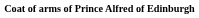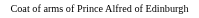(99, 9) bold -> (99, 9) normal
